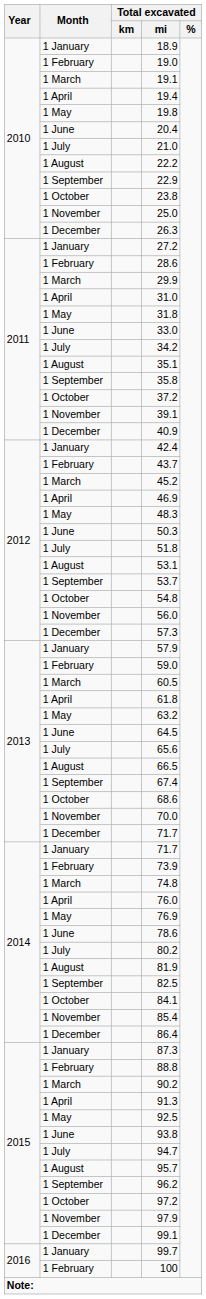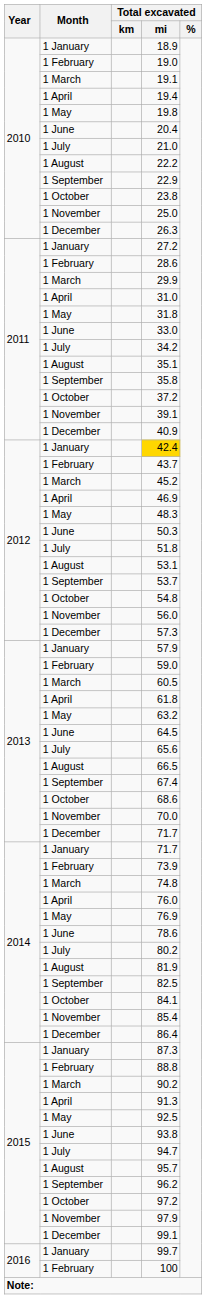(167, 448) no background -> (167, 448) gold background
